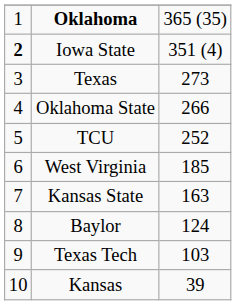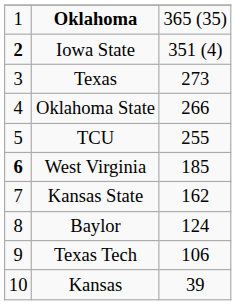(195, 137) 252 -> (195, 137) 255
(18, 166) normal -> (18, 166) bold
(195, 196) 163 -> (195, 196) 162
(195, 255) 103 -> (195, 255) 106
